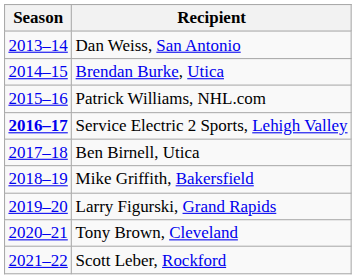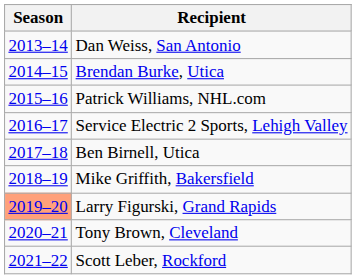(38, 125) bold -> (38, 125) normal
(38, 206) no background -> (38, 206) lightsalmon background
